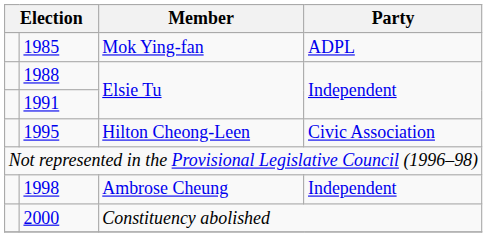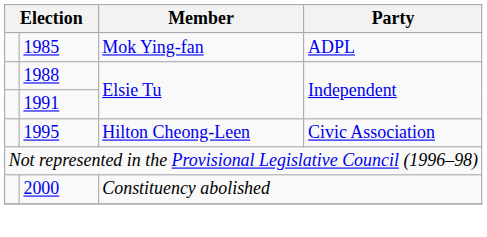- row: (41, 189)
